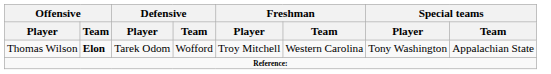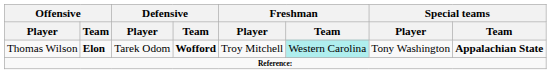(194, 48) normal -> (196, 48) bold
(324, 48) no background -> (327, 48) paleturquoise background
(493, 48) normal -> (499, 48) bold
